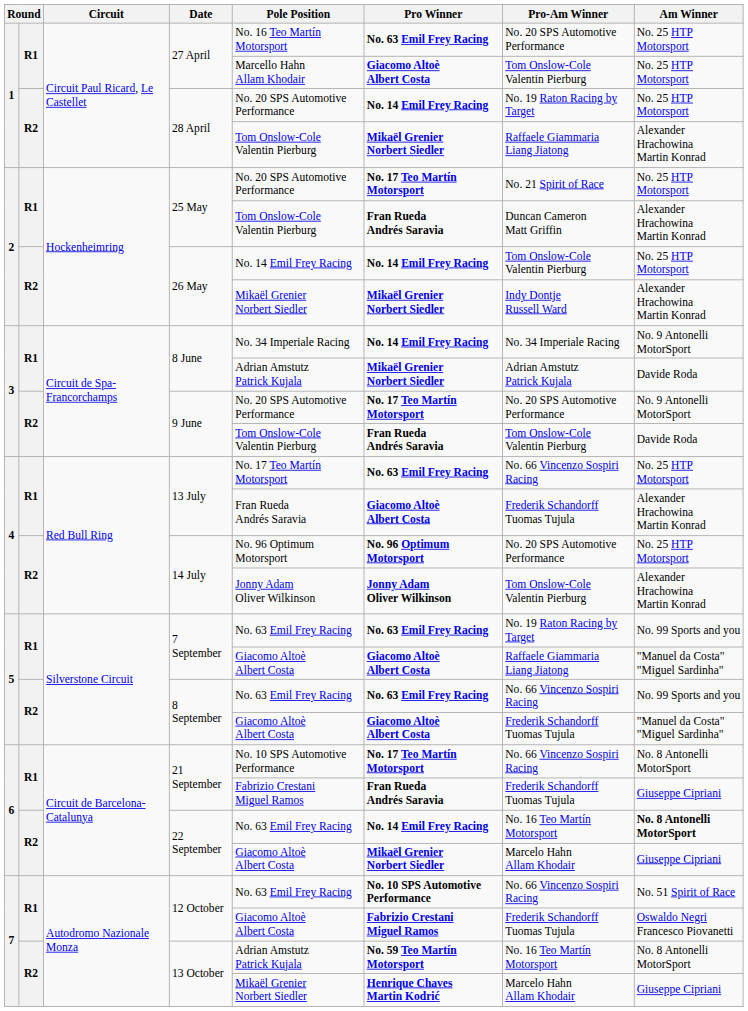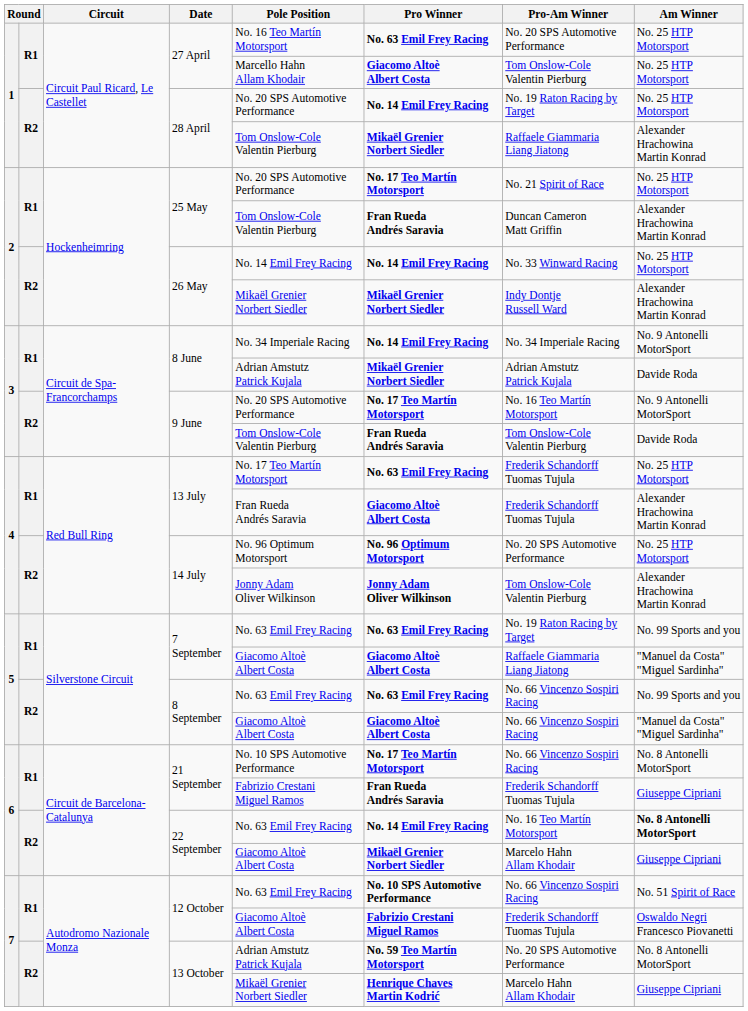(548, 262) Tom Onslow-Cole Valentin Pierburg -> (561, 262) No. 33 Winward Racing
(561, 407) No. 20 SPS Automotive Performance -> (548, 407) No. 16 Teo Martín Motorsport
(562, 472) No. 66 Vincenzo Sospiri Racing -> (552, 472) Frederik Schandorff Tuomas Tujula
(552, 728) Frederik Schandorff Tuomas Tujula -> (562, 728) No. 66 Vincenzo Sospiri Racing
(548, 956) No. 16 Teo Martín Motorsport -> (561, 956) No. 20 SPS Automotive Performance
